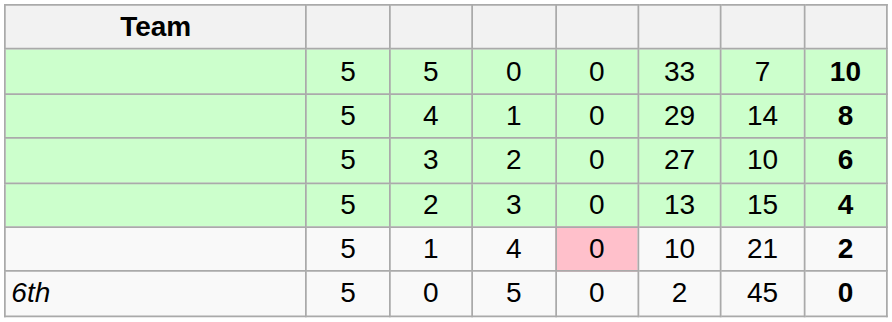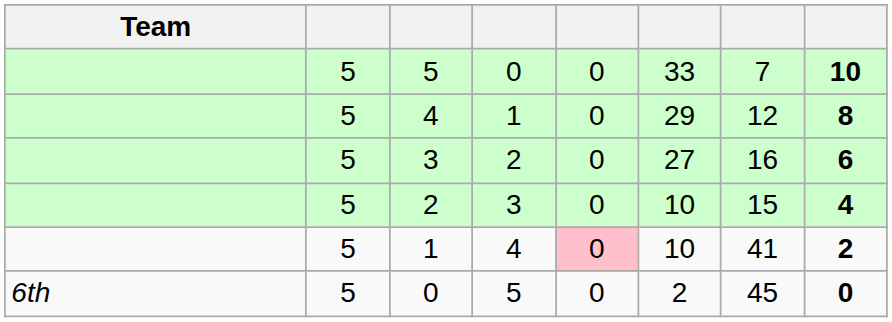(763, 115) 14 -> (763, 115) 12
(763, 159) 10 -> (763, 159) 16
(680, 204) 13 -> (680, 204) 10
(763, 248) 21 -> (763, 248) 41
